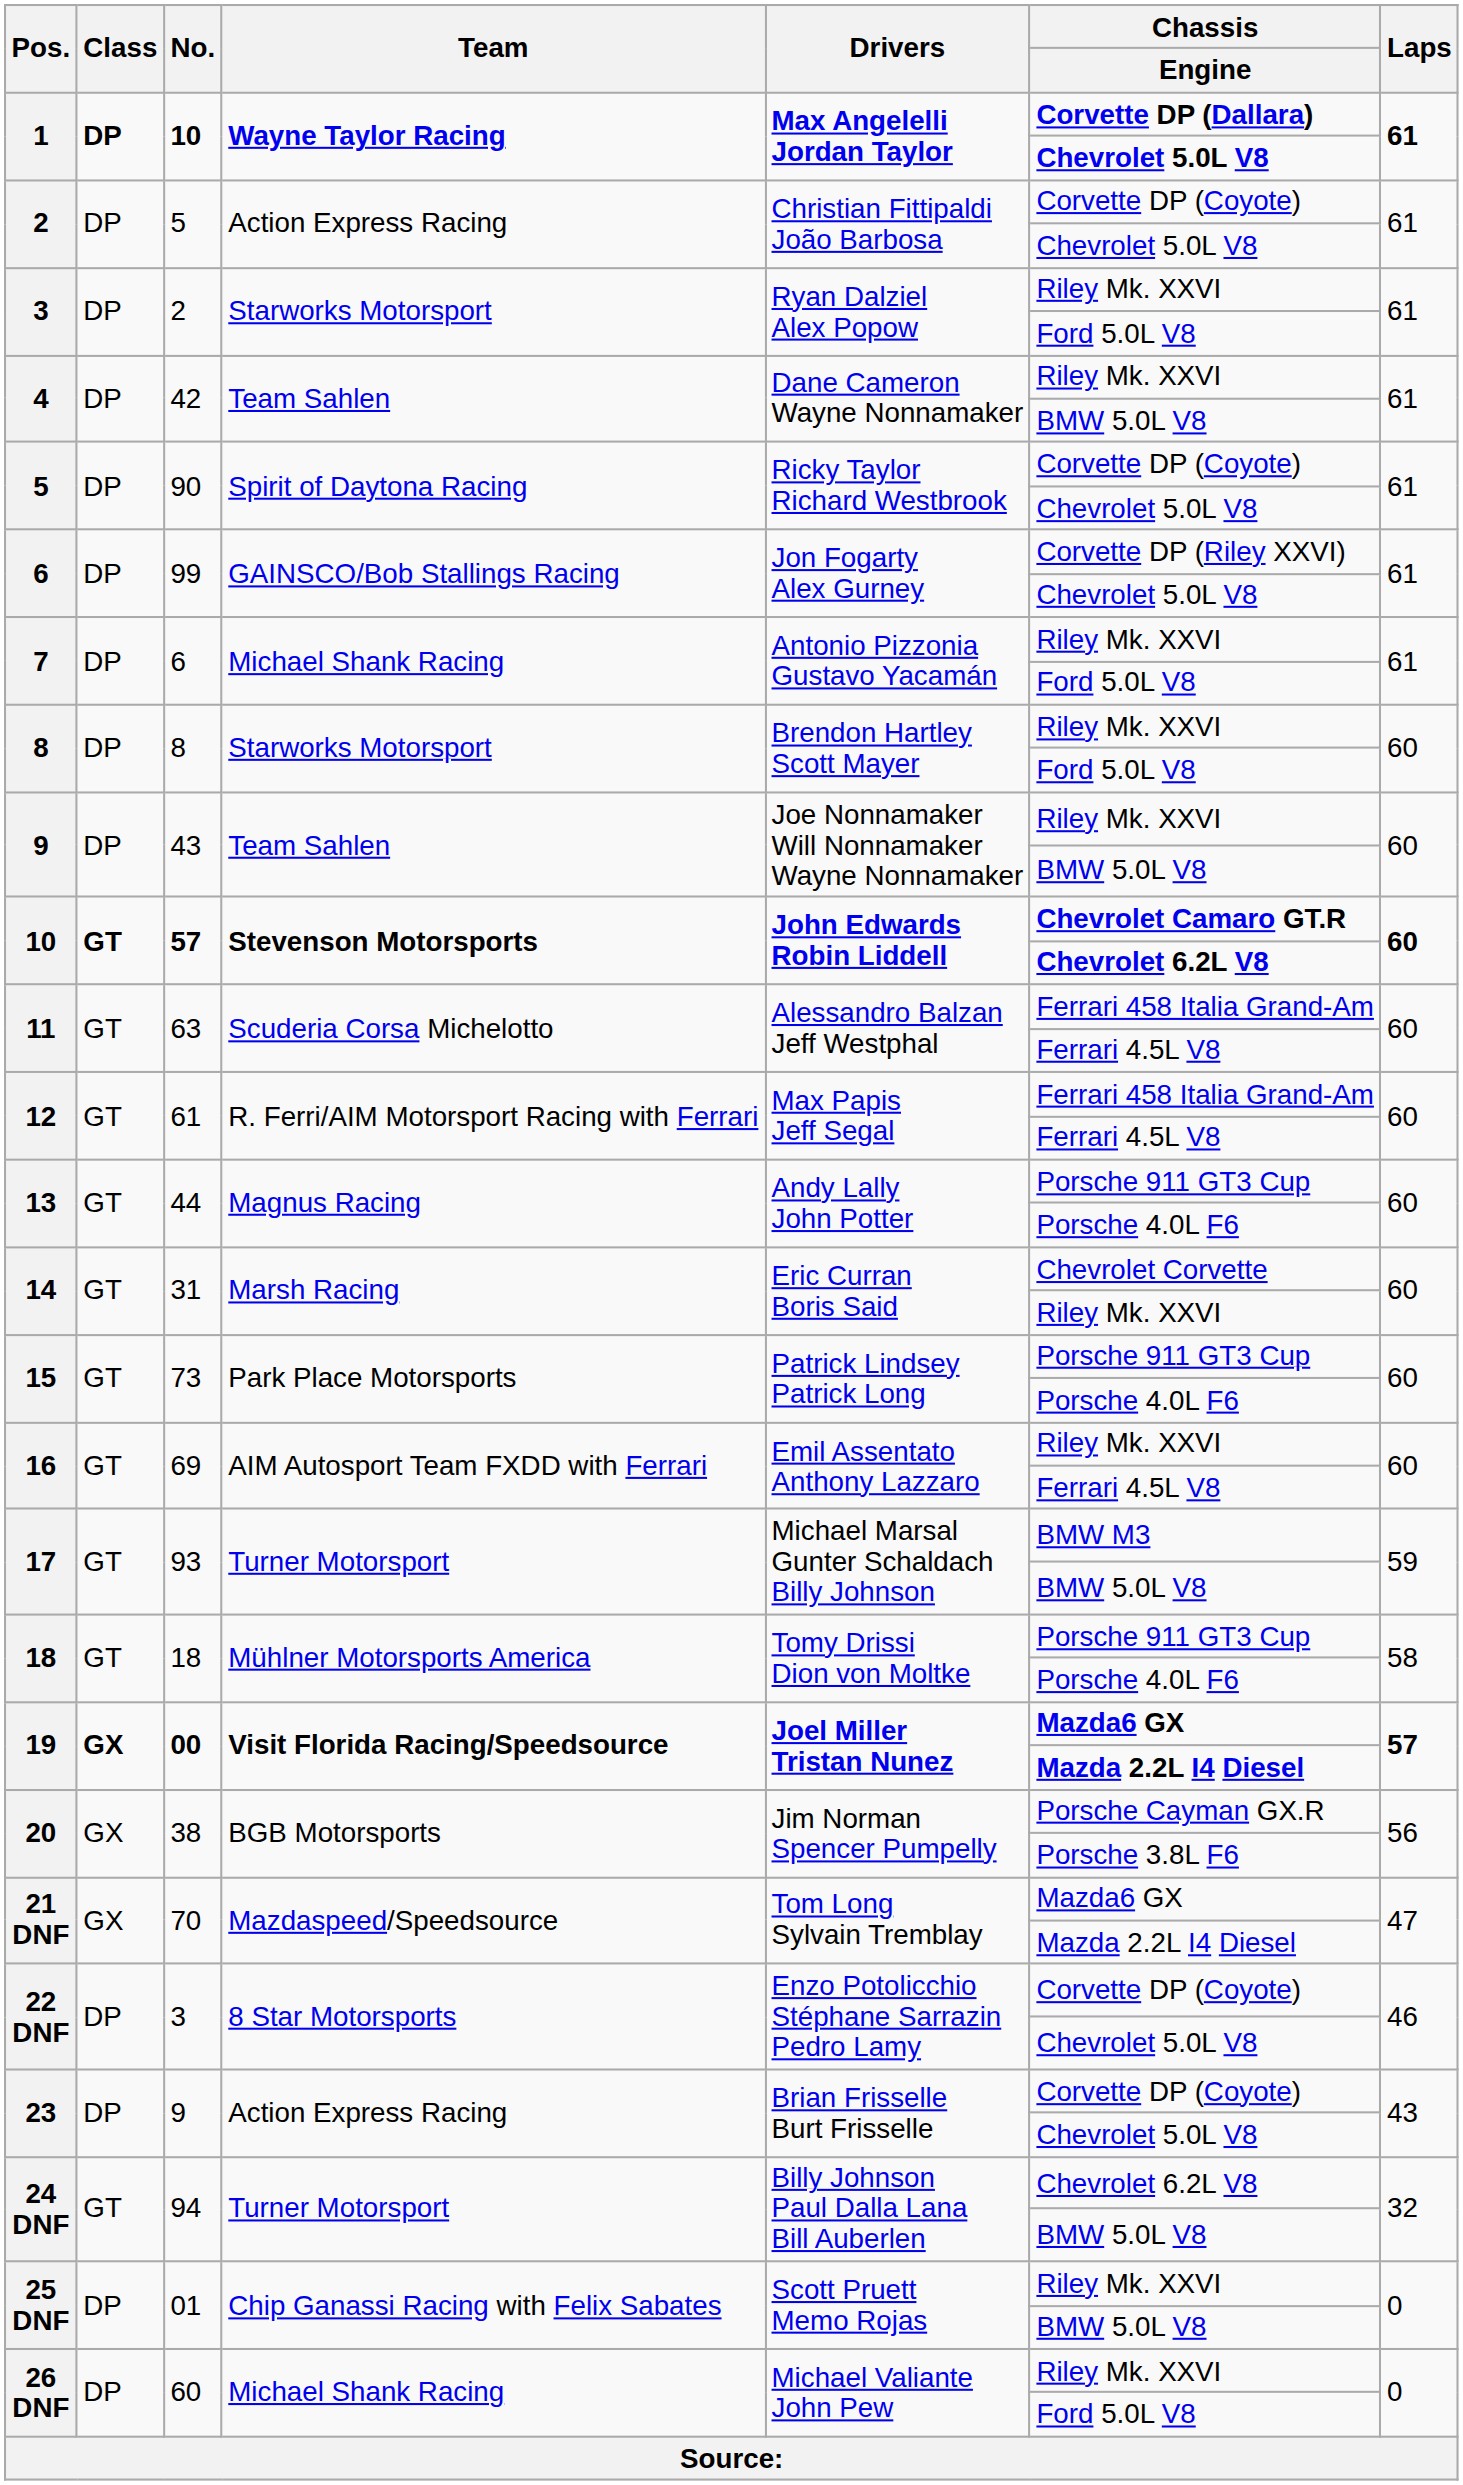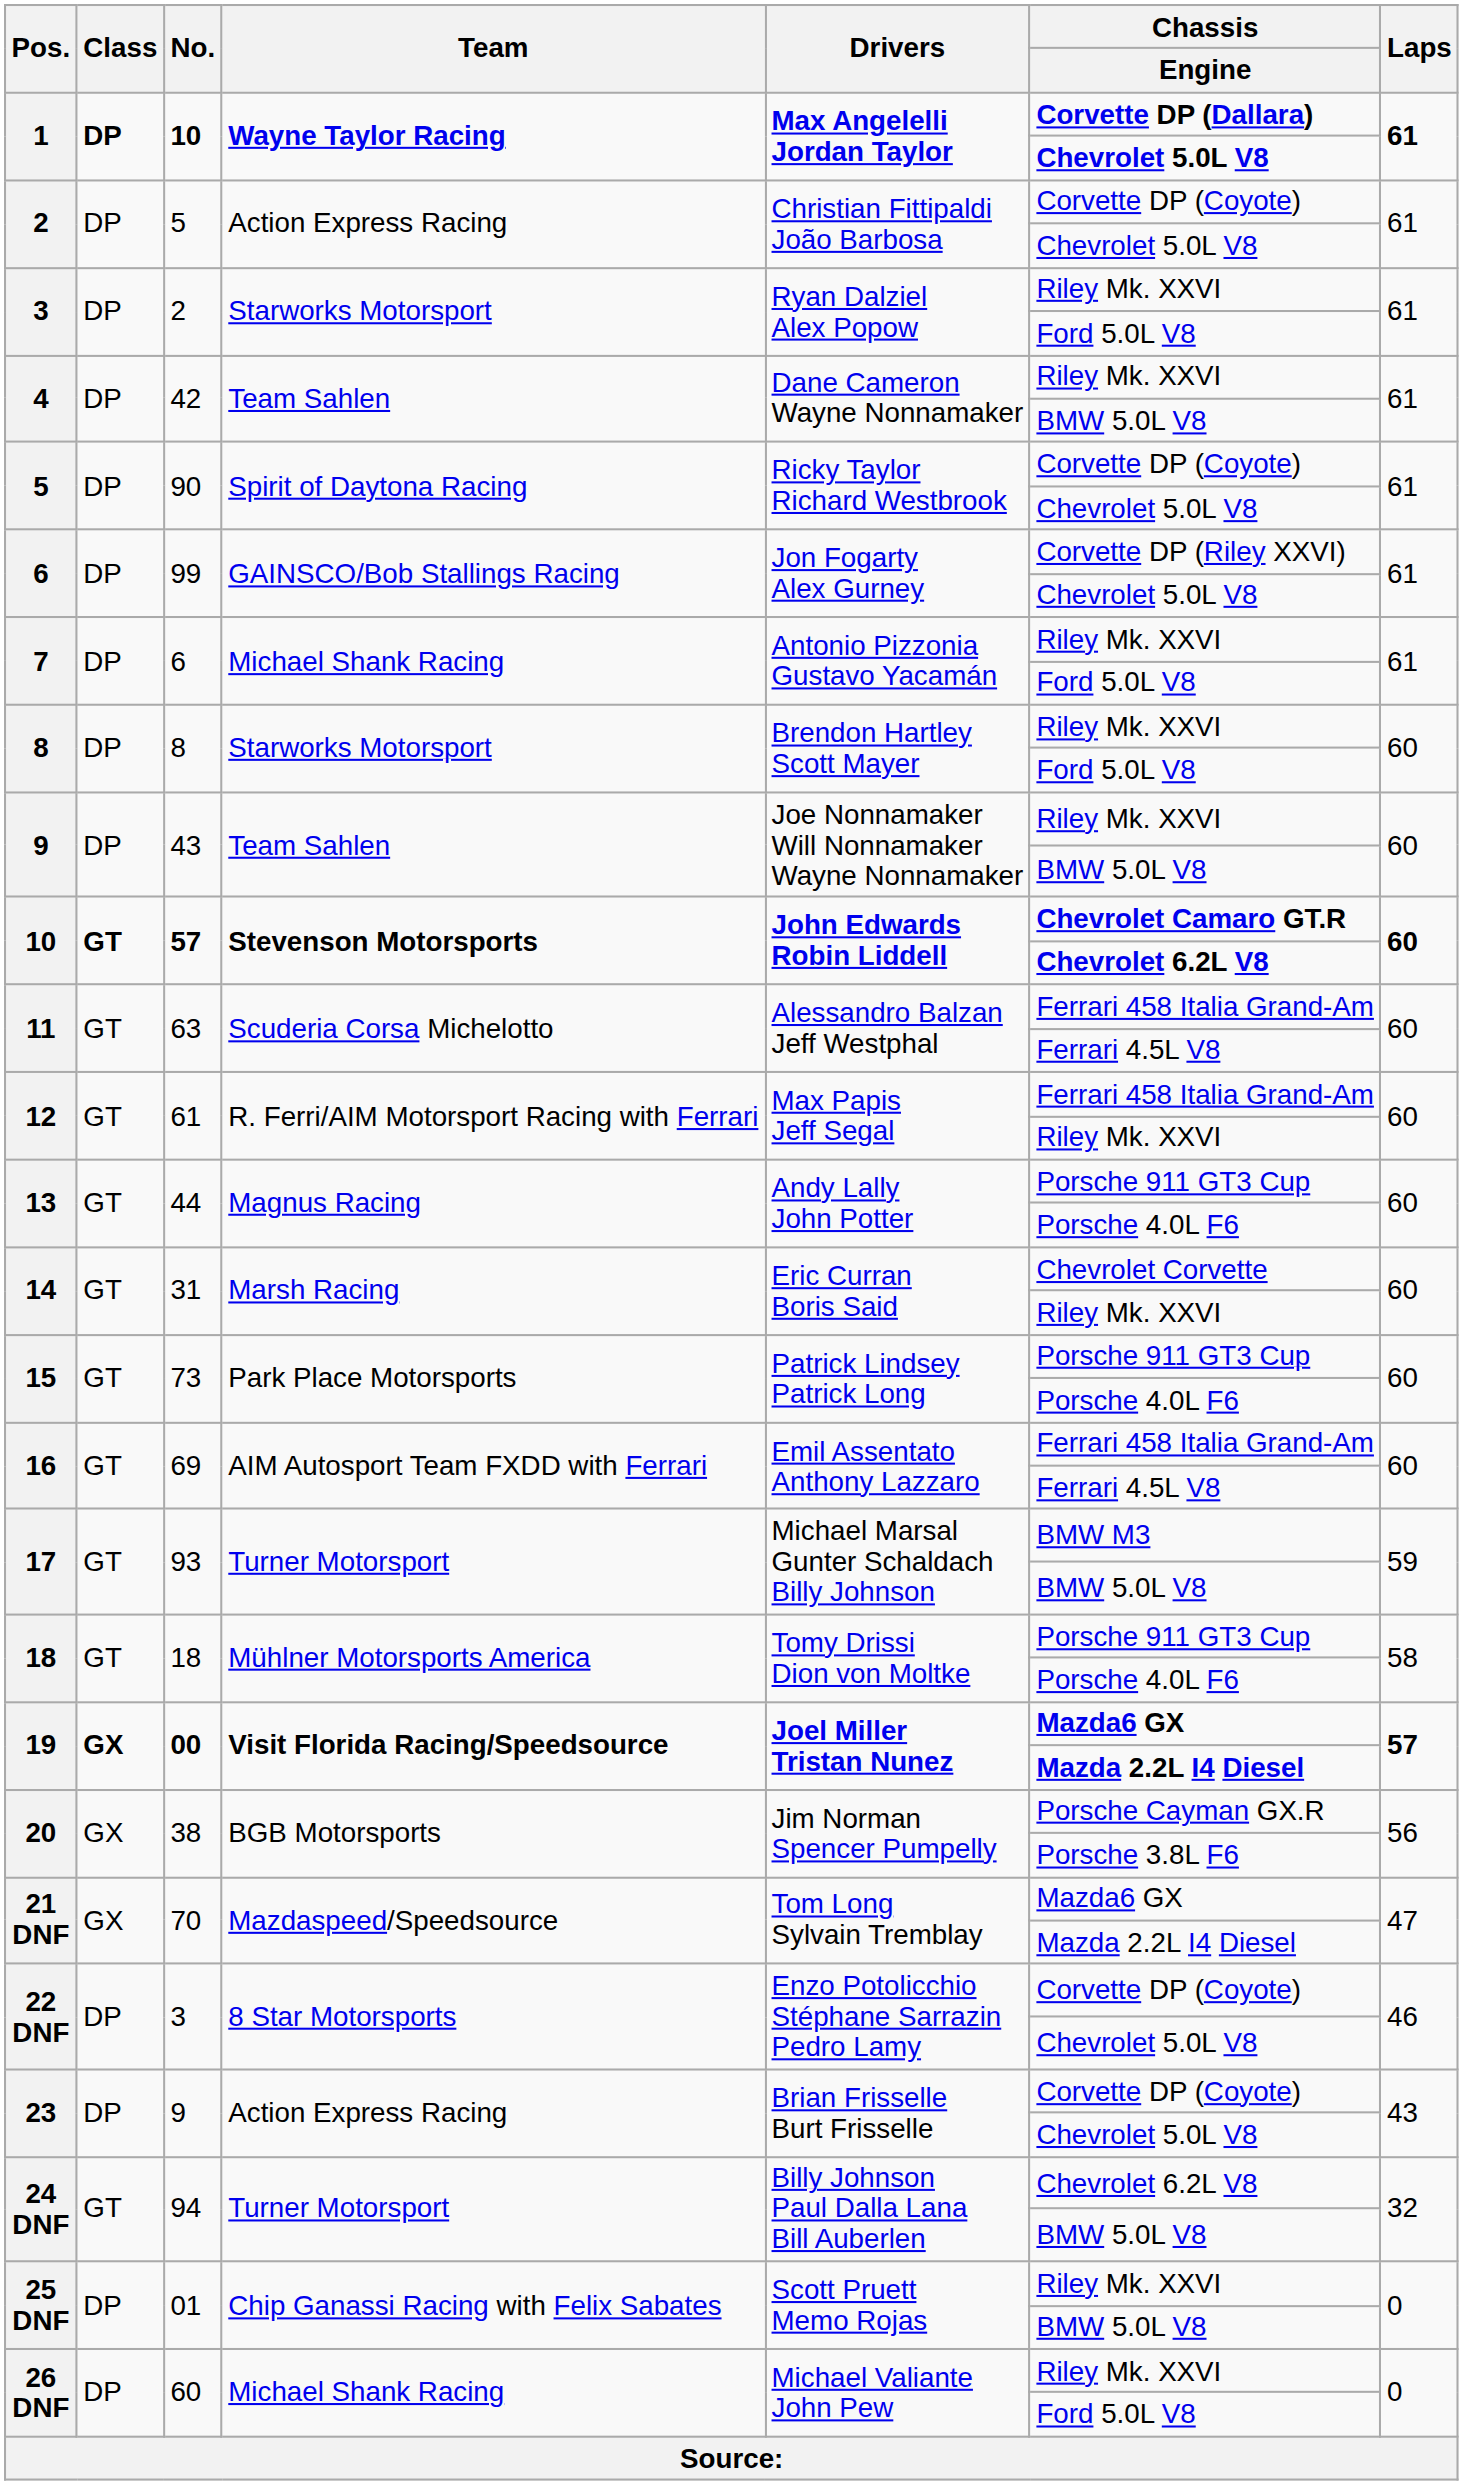(1128, 1137) Ferrari 4.5L V8 -> (1129, 1137) Riley Mk. XXVI
(1129, 1443) Riley Mk. XXVI -> (1205, 1443) Ferrari 458 Italia Grand-Am
